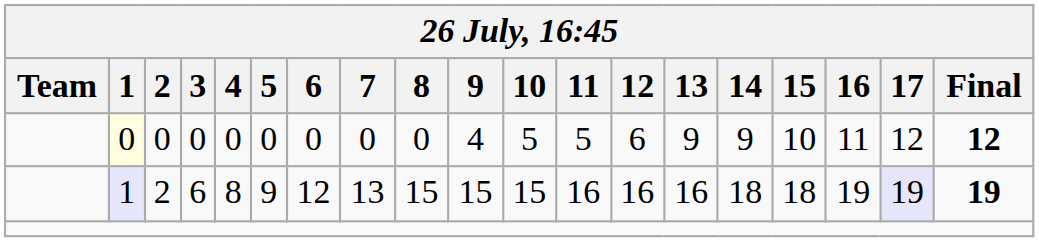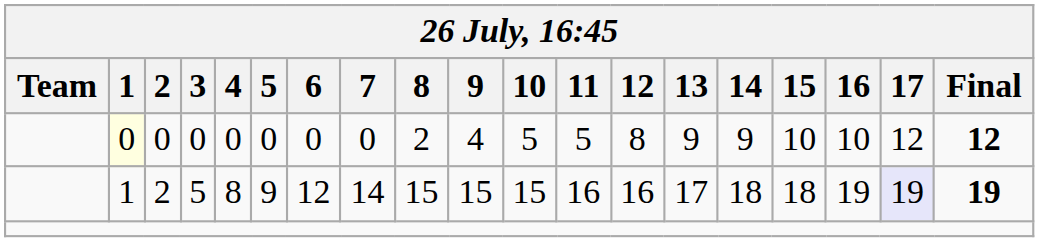(421, 138) 0 -> (421, 138) 2
(637, 138) 6 -> (637, 138) 8
(853, 138) 11 -> (853, 138) 10
(127, 192) lavender background -> (127, 192) no background
(198, 192) 6 -> (198, 192) 5
(367, 192) 13 -> (367, 192) 14
(691, 192) 16 -> (691, 192) 17
